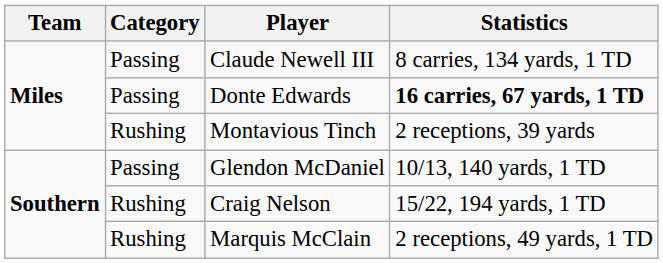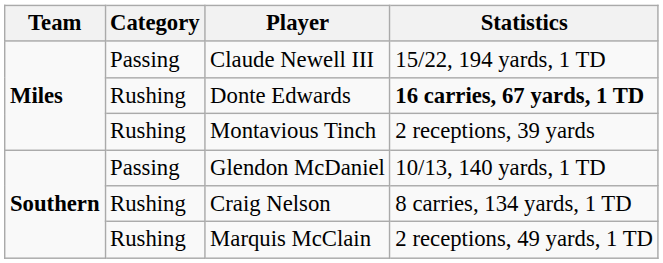(513, 59) 8 carries, 134 yards, 1 TD -> (501, 59) 15/22, 194 yards, 1 TD
(145, 95) Passing -> (148, 95) Rushing
(501, 203) 15/22, 194 yards, 1 TD -> (513, 203) 8 carries, 134 yards, 1 TD
